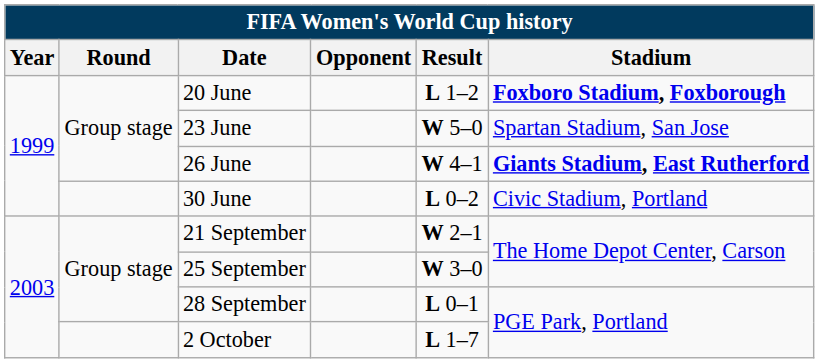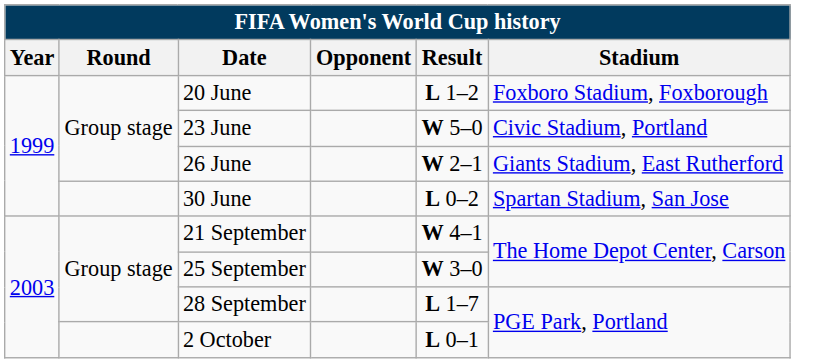(639, 92) bold -> (630, 92) normal
(611, 127) Spartan Stadium, San Jose -> (600, 127) Civic Stadium, Portland
(452, 163) W 4–1 -> (452, 163) W 2–1
(651, 163) bold -> (638, 163) normal
(600, 198) Civic Stadium, Portland -> (611, 198) Spartan Stadium, San Jose
(452, 233) W 2–1 -> (452, 233) W 4–1
(452, 304) L 0–1 -> (452, 304) L 1–7
(452, 339) L 1–7 -> (452, 339) L 0–1
